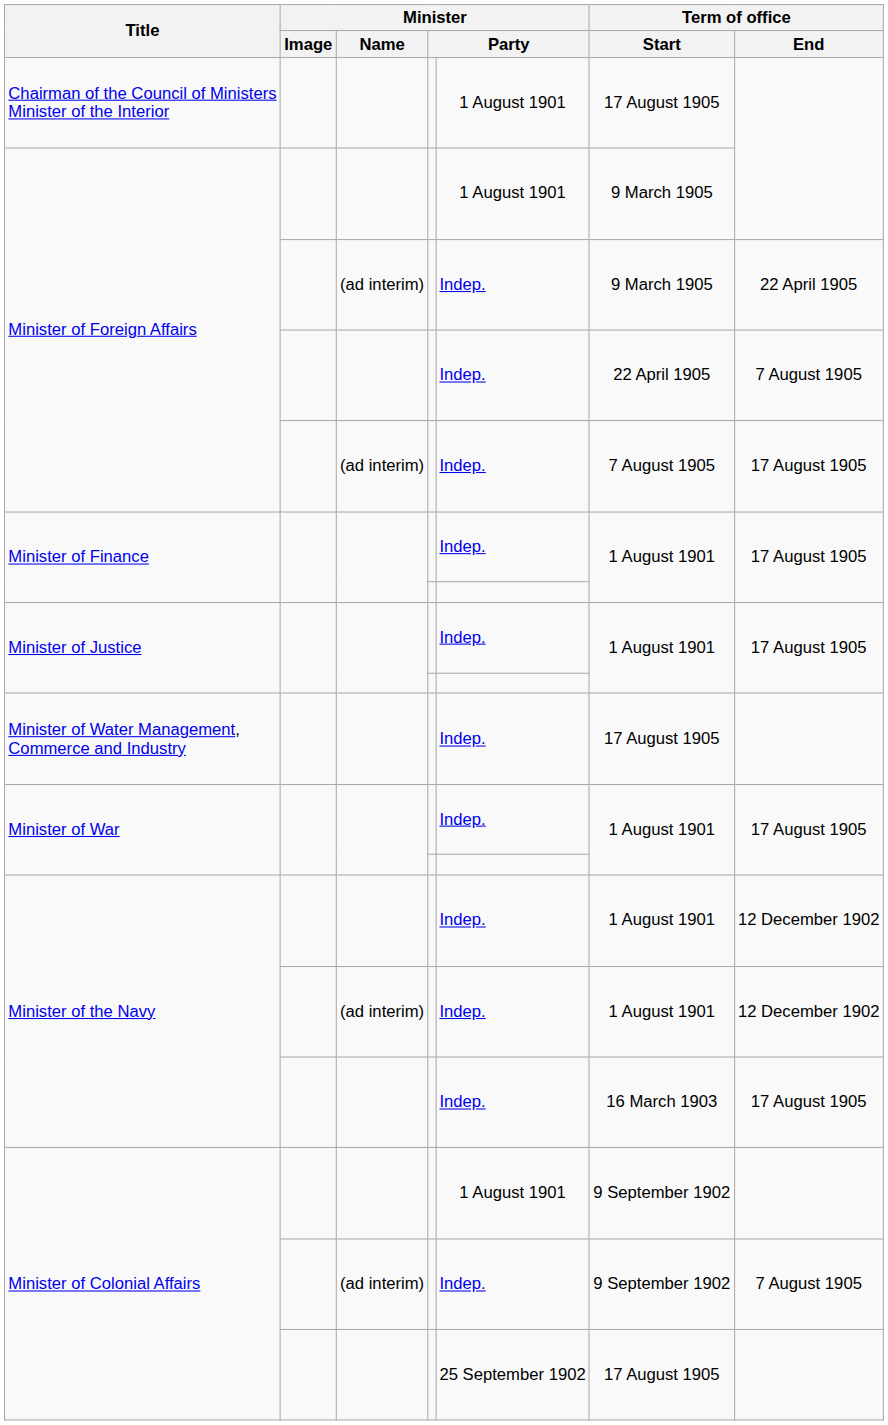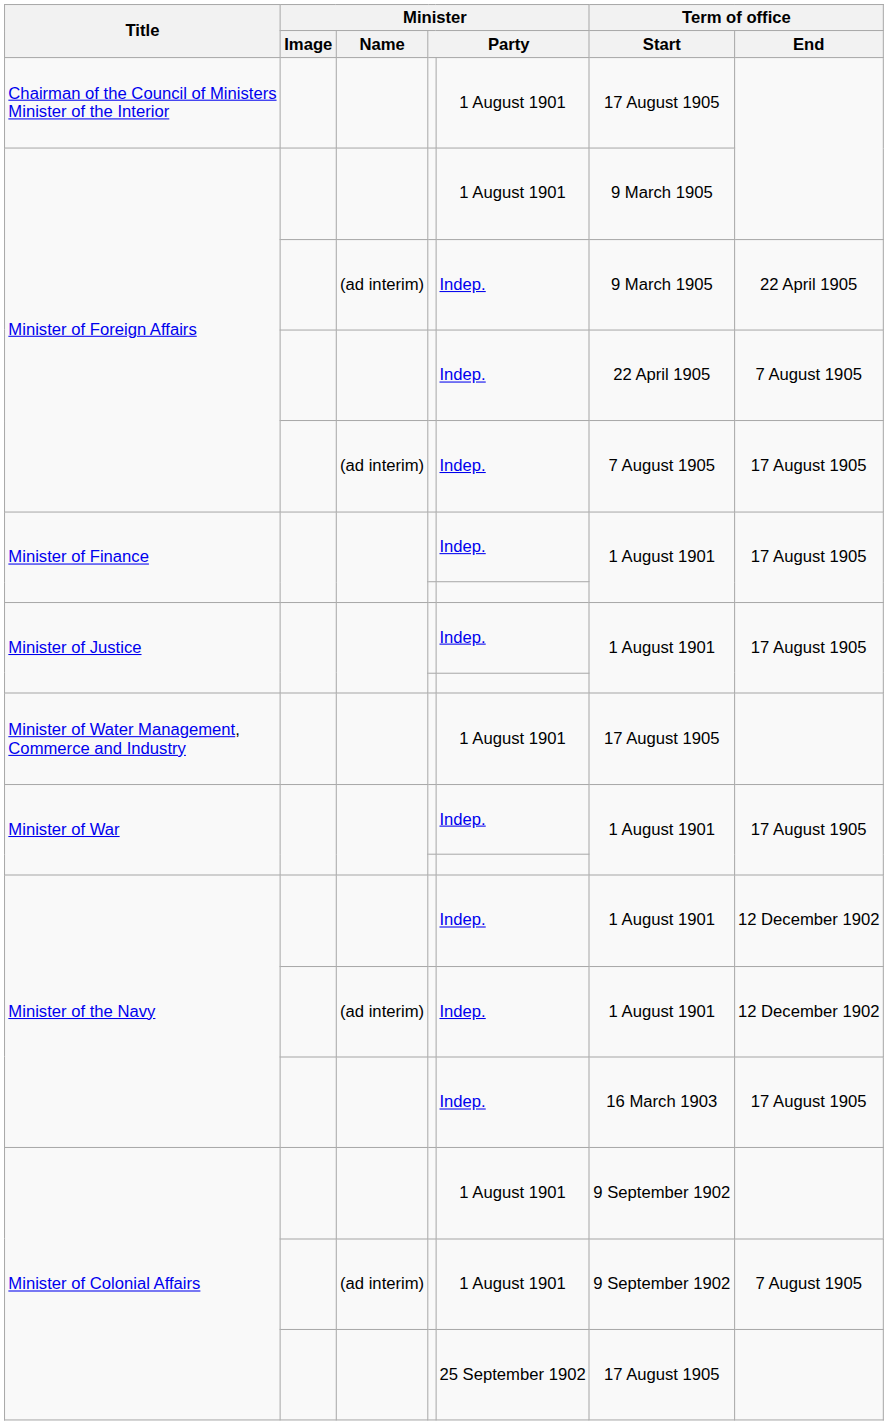(463, 738) Indep. -> (513, 738) 1 August 1901
(463, 1284) Indep. -> (513, 1284) 1 August 1901
